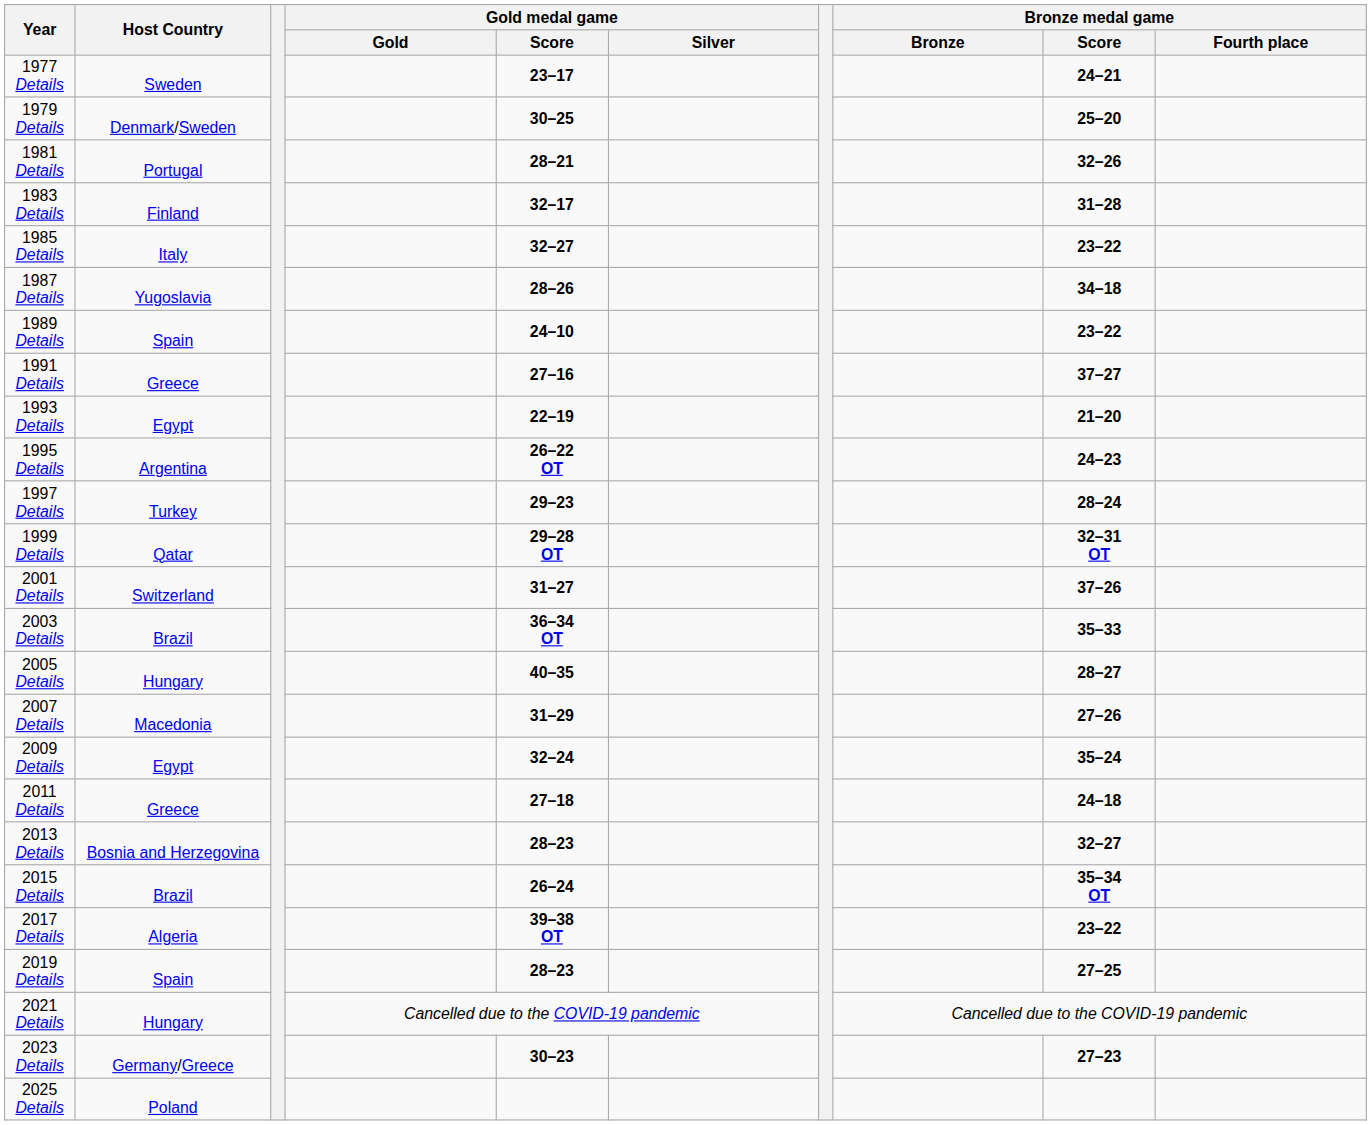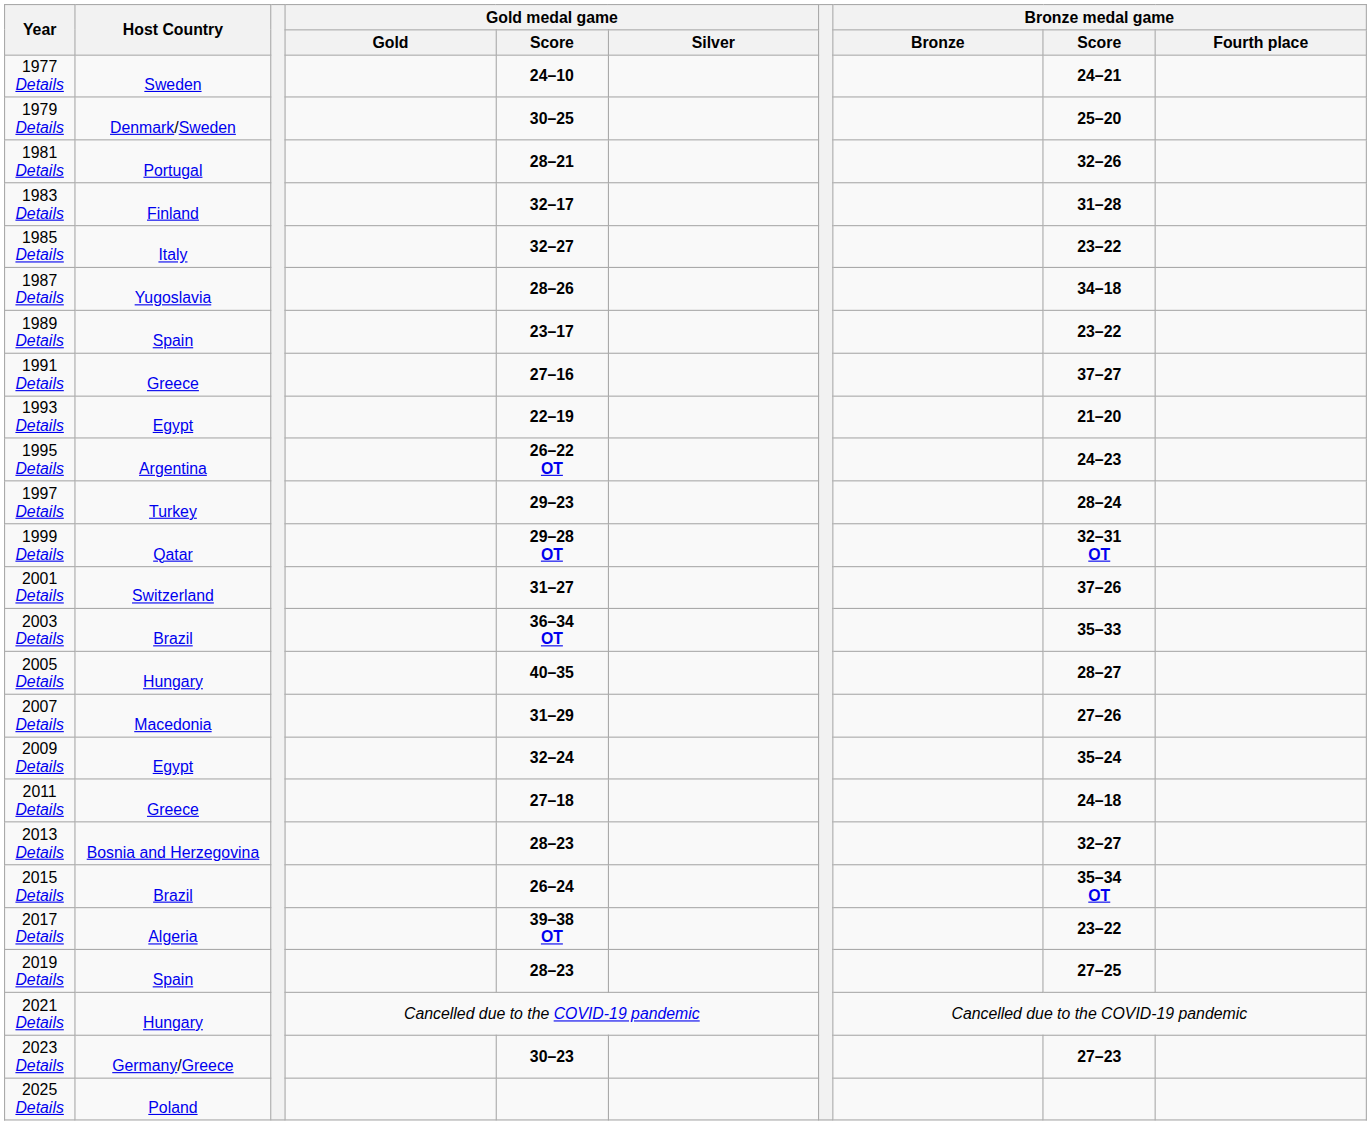(552, 76) 23–17 -> (552, 76) 24–10
(552, 332) 24–10 -> (552, 332) 23–17
